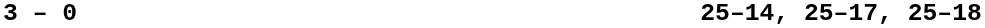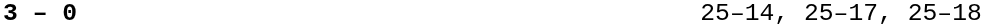(841, 14) bold -> (841, 14) normal
